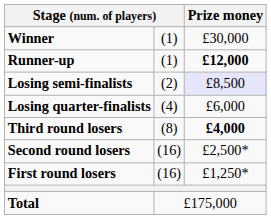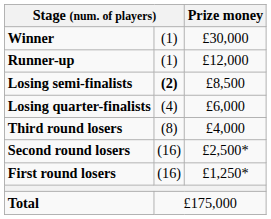(225, 60) bold -> (225, 60) normal
(169, 83) normal -> (169, 83) bold
(225, 83) lavender background -> (225, 83) no background
(225, 128) bold -> (225, 128) normal
